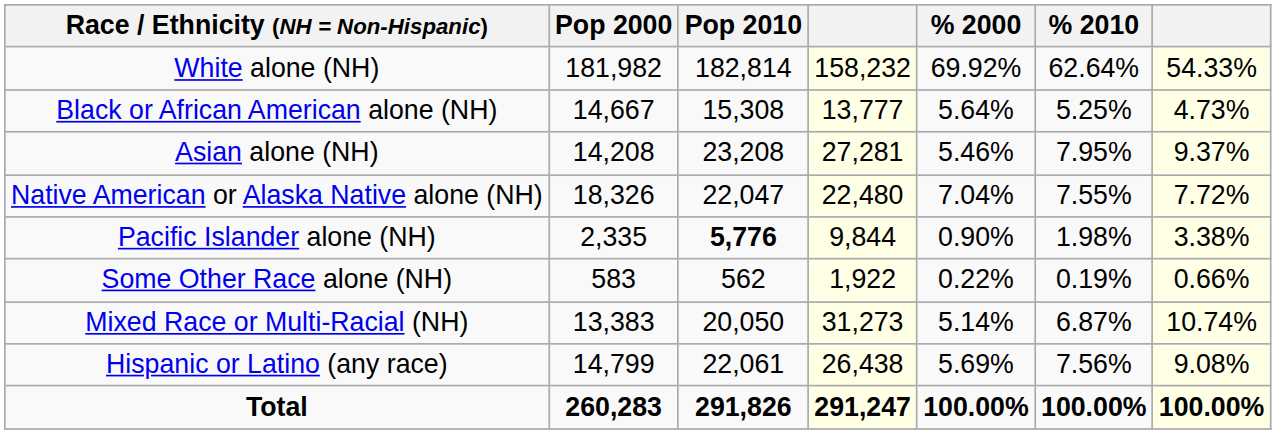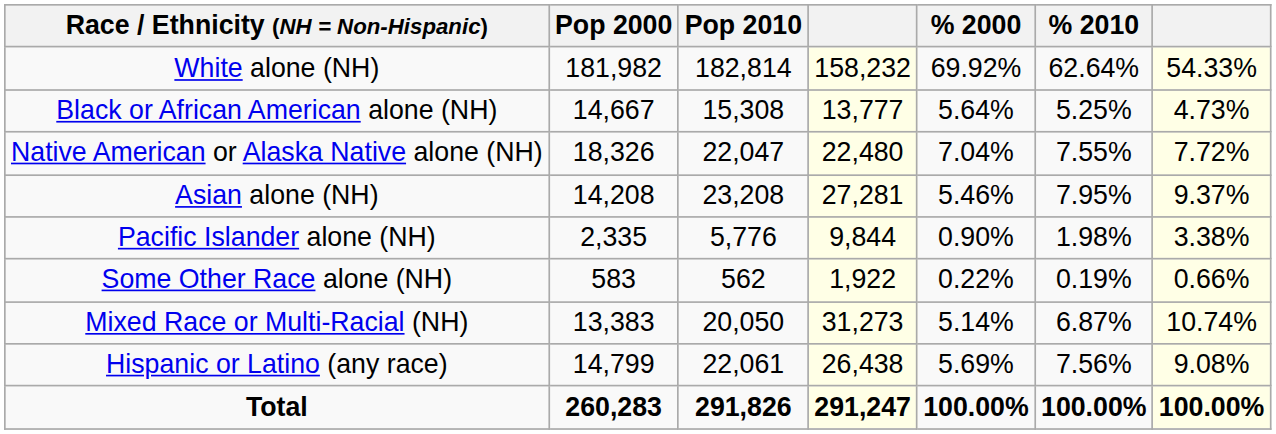rows swapped: (277, 195) <-> (277, 152)
(743, 237) bold -> (743, 237) normal
